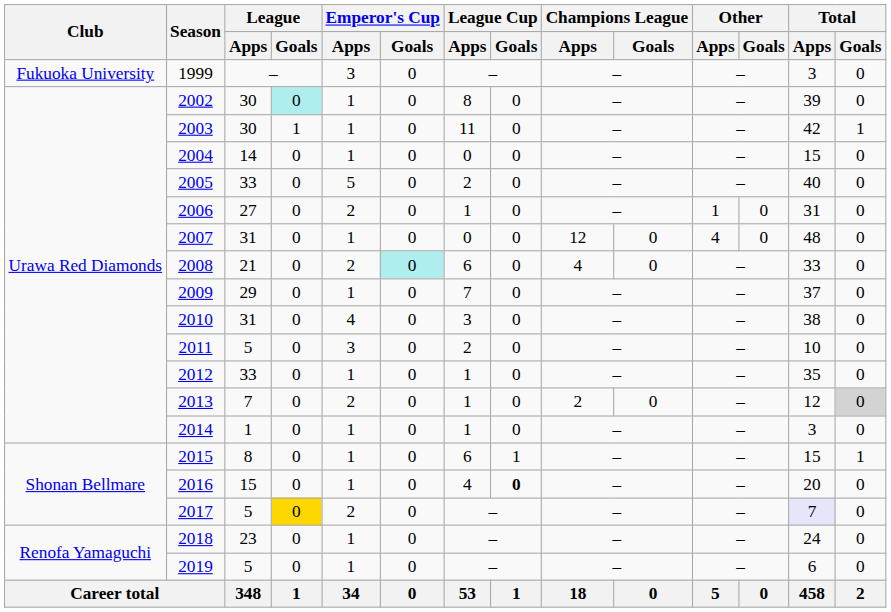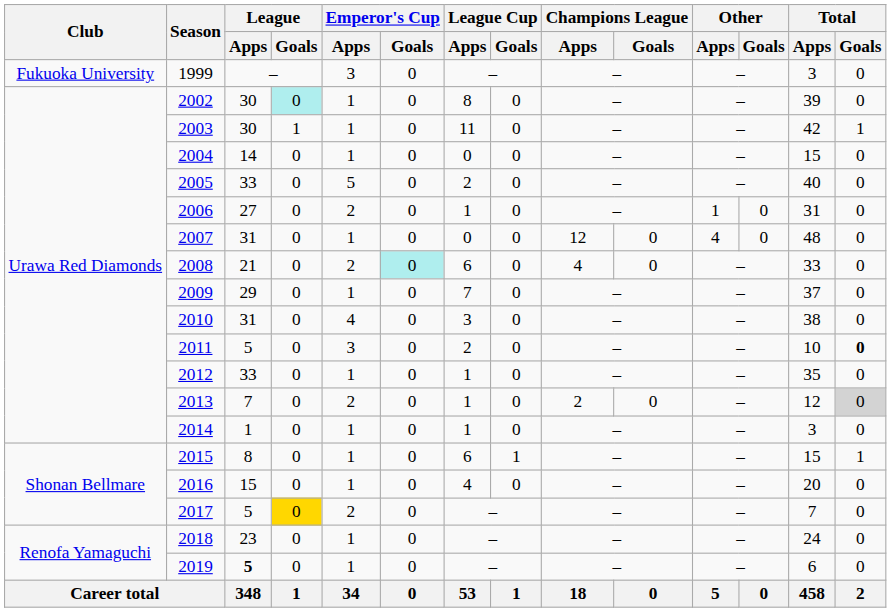(860, 347) normal -> (860, 347) bold
(516, 484) bold -> (516, 484) normal
(812, 511) lavender background -> (812, 511) no background
(248, 566) normal -> (248, 566) bold
